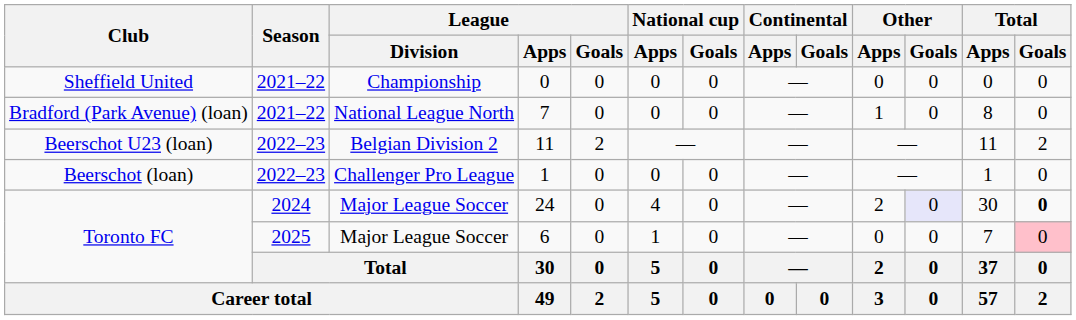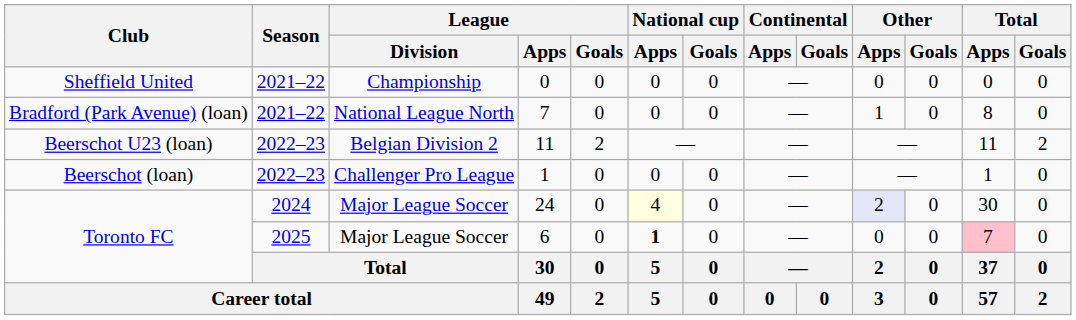(655, 205) no background -> (655, 205) lightyellow background
(879, 205) no background -> (879, 205) lavender background
(933, 205) lavender background -> (933, 205) no background
(1043, 205) bold -> (1043, 205) normal
(655, 236) normal -> (655, 236) bold
(988, 236) no background -> (988, 236) pink background
(1043, 236) pink background -> (1043, 236) no background
